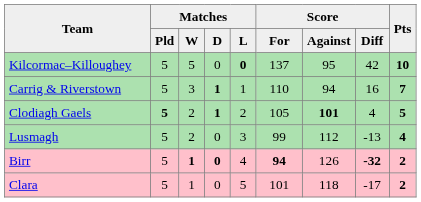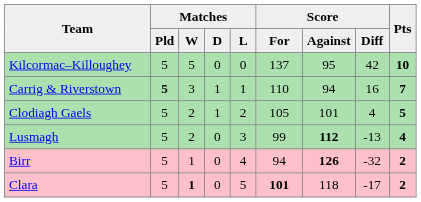(243, 64) bold -> (243, 64) normal
(165, 88) normal -> (165, 88) bold
(217, 88) bold -> (217, 88) normal
(165, 112) bold -> (165, 112) normal
(217, 112) bold -> (217, 112) normal
(329, 112) bold -> (329, 112) normal
(329, 136) normal -> (329, 136) bold
(192, 160) bold -> (192, 160) normal
(217, 160) bold -> (217, 160) normal
(279, 160) bold -> (279, 160) normal
(329, 160) normal -> (329, 160) bold
(372, 160) bold -> (372, 160) normal
(192, 185) normal -> (192, 185) bold
(279, 185) normal -> (279, 185) bold
